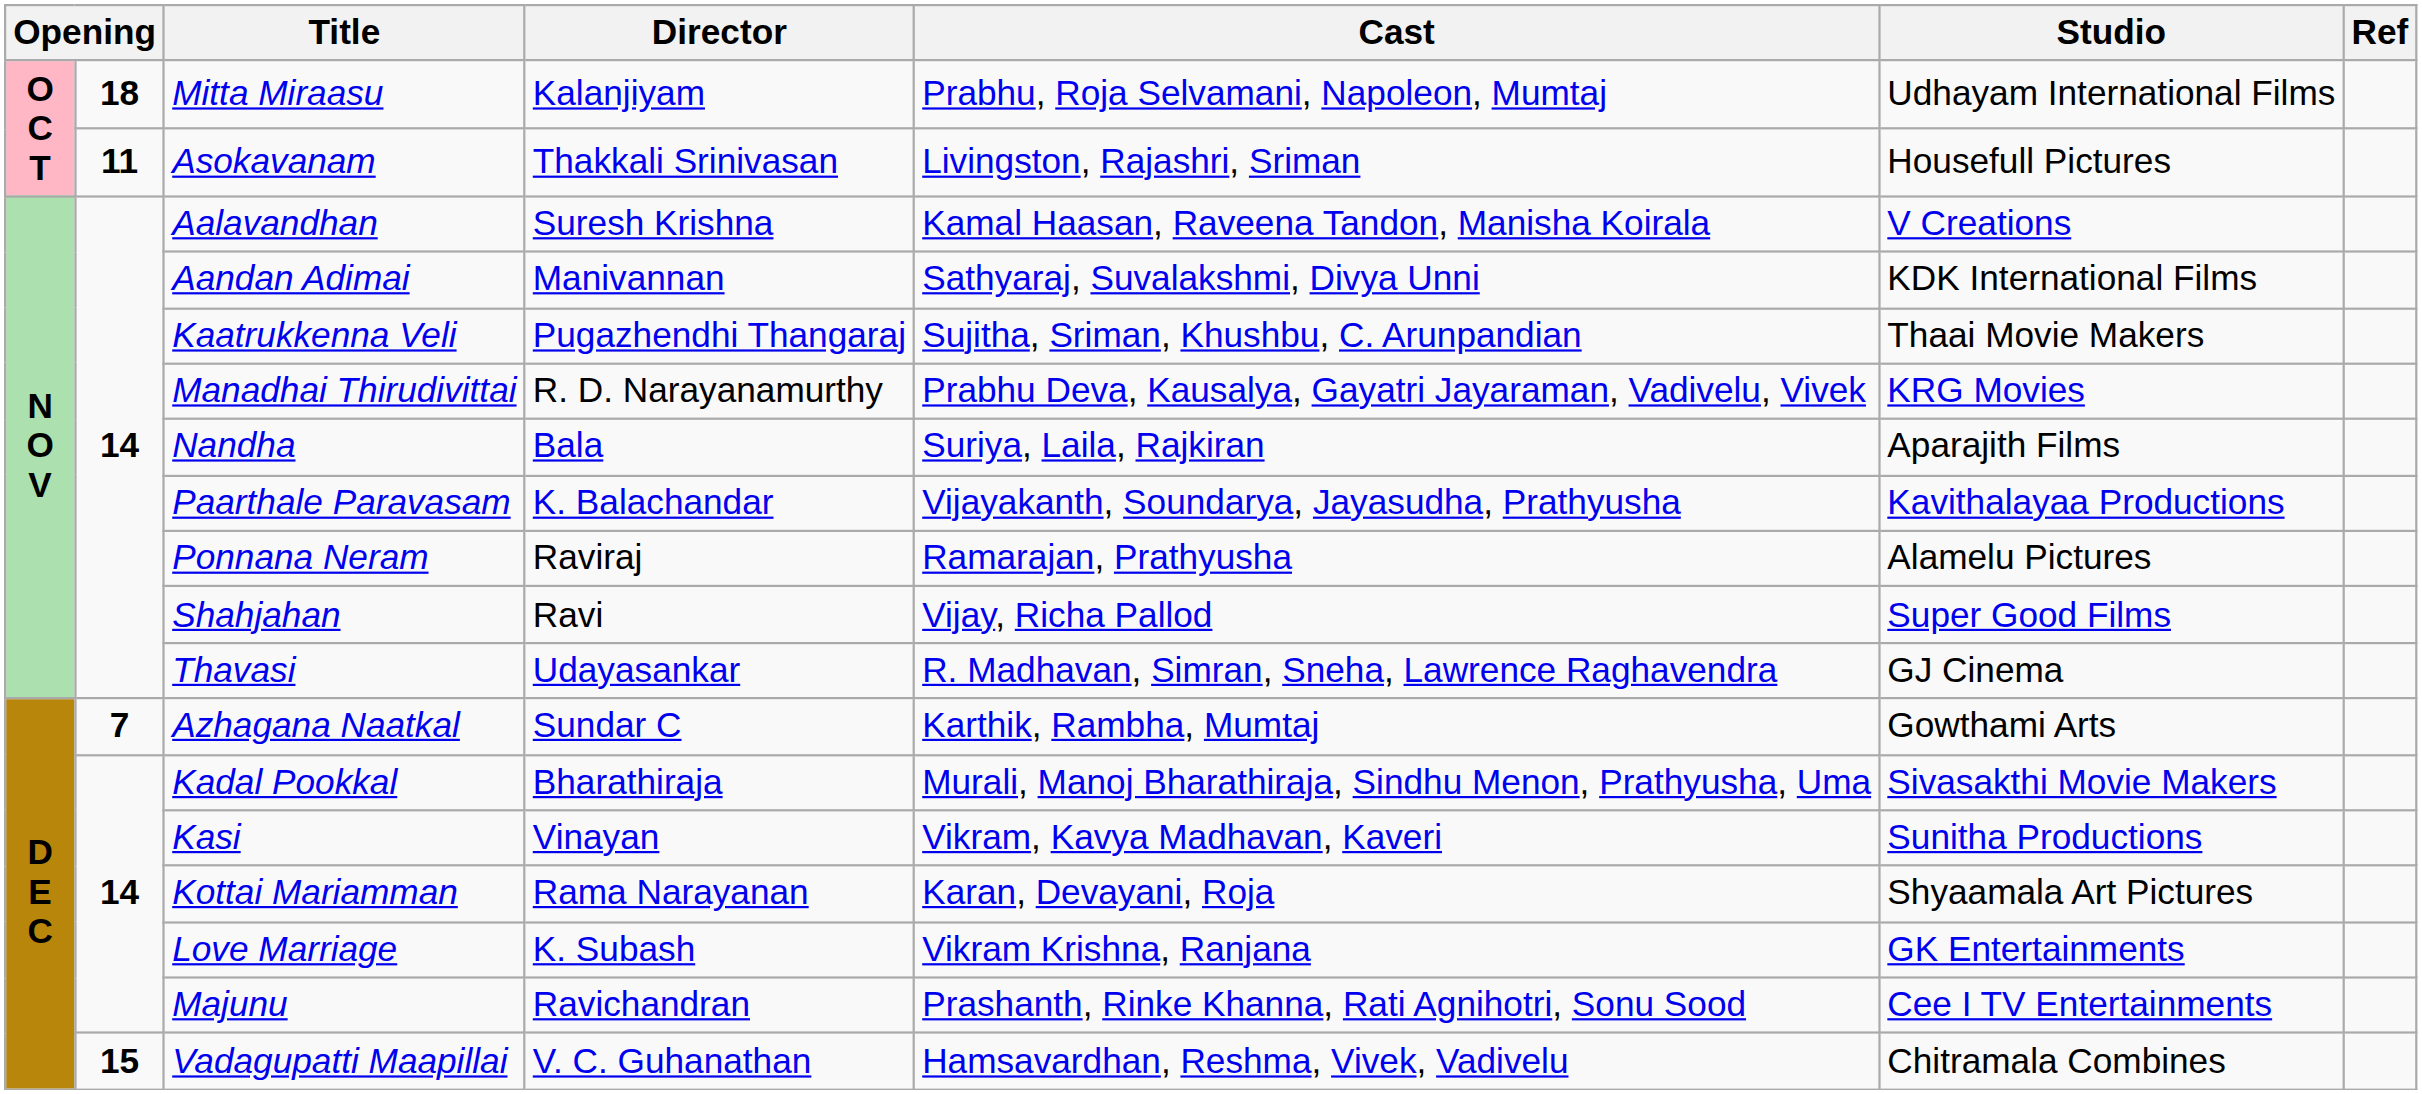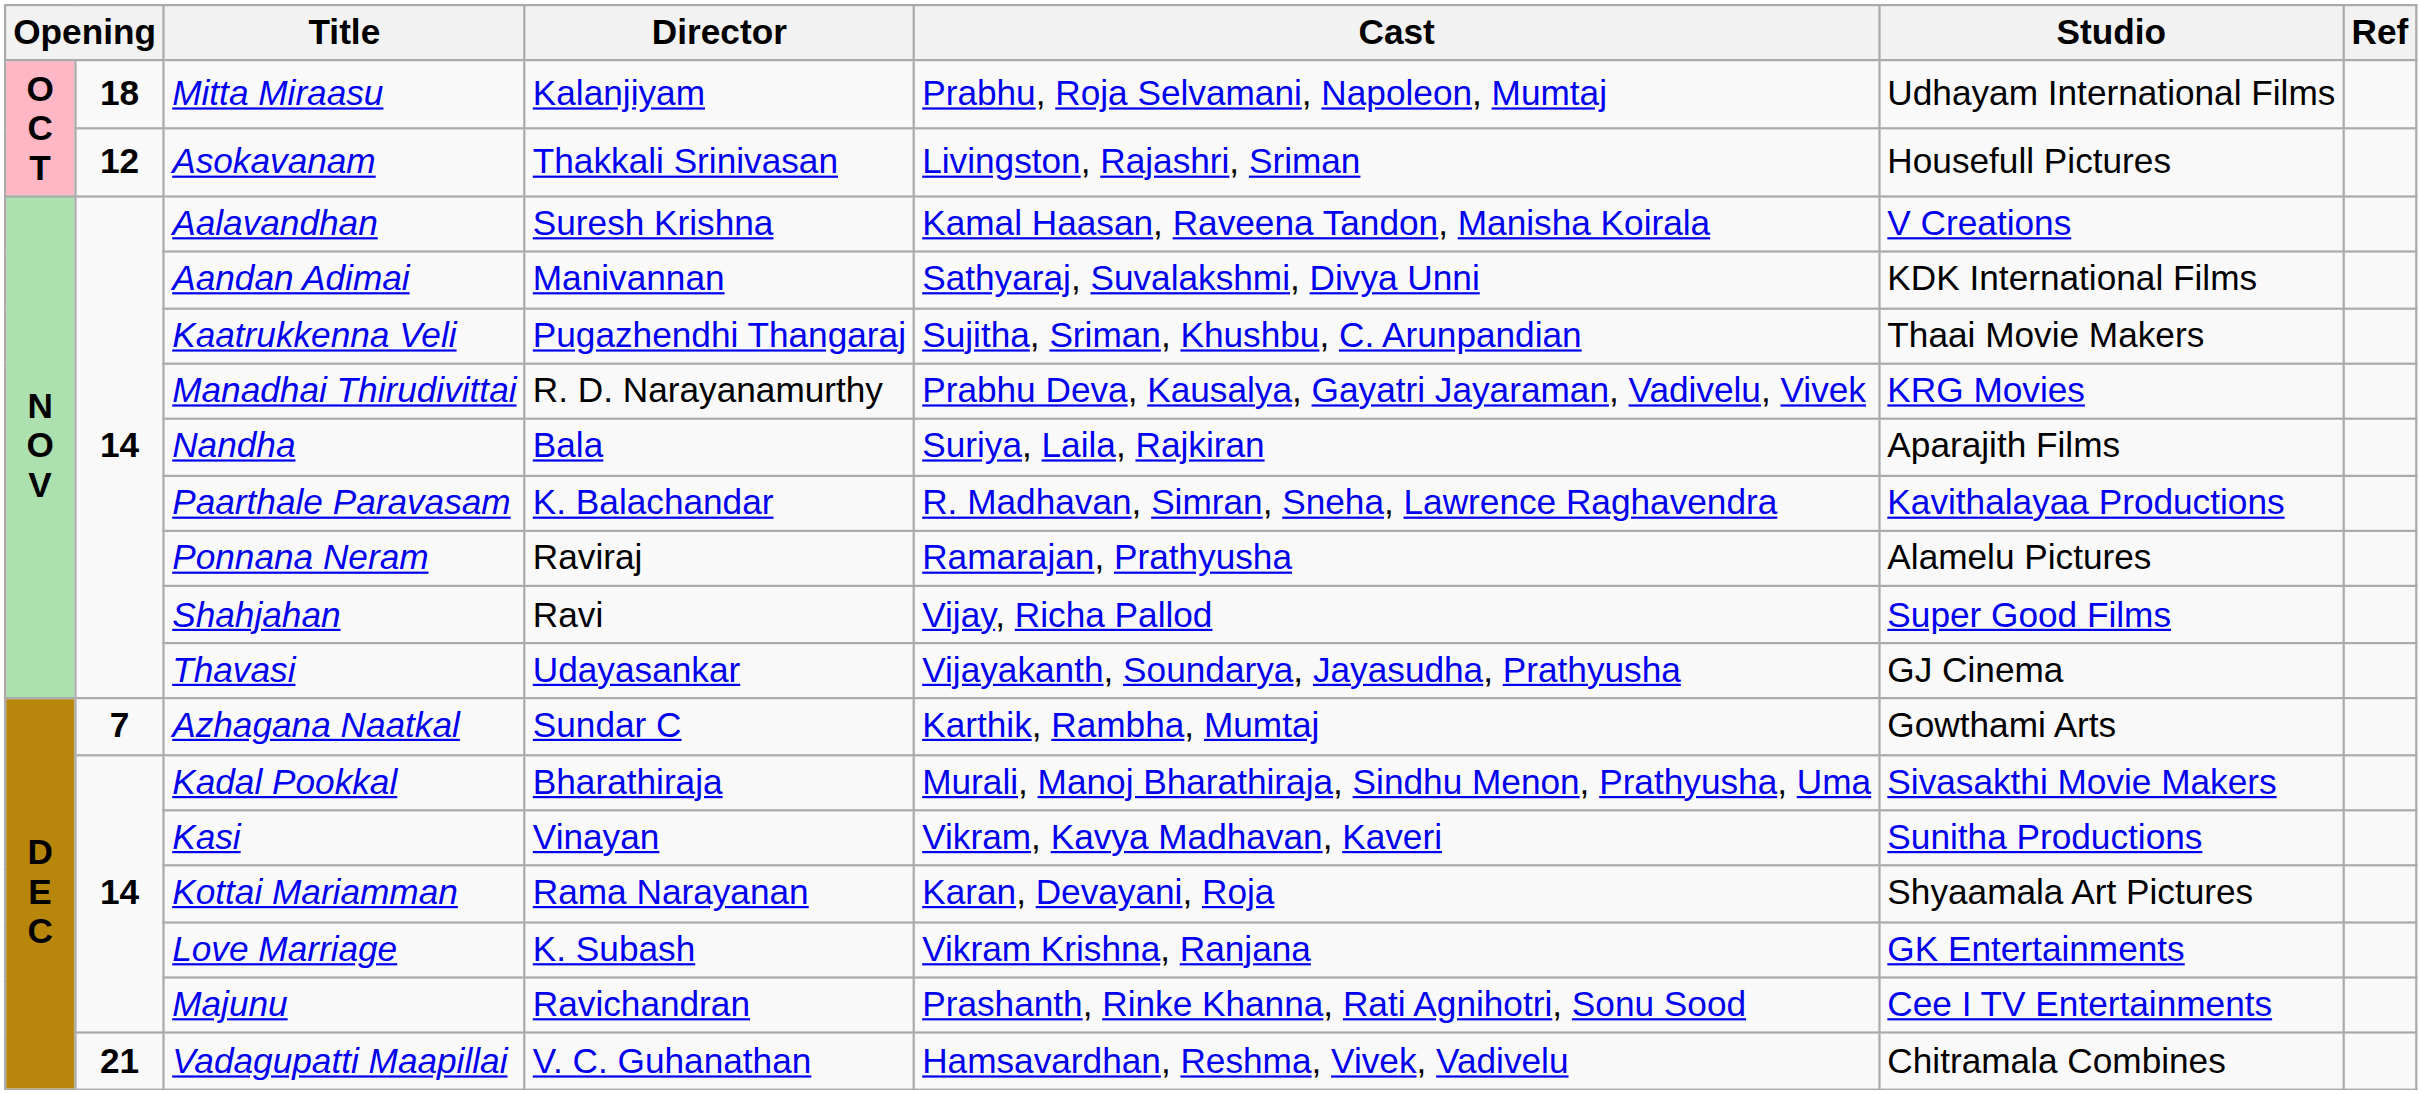(120, 161) 11 -> (120, 161) 12
(1302, 502) Vijayakanth, Soundarya, Jayasudha, Prathyusha -> (1350, 502) R. Madhavan, Simran, Sneha, Lawrence Raghavendra
(1350, 669) R. Madhavan, Simran, Sneha, Lawrence Raghavendra -> (1302, 669) Vijayakanth, Soundarya, Jayasudha, Prathyusha
(120, 1060) 15 -> (120, 1060) 21
